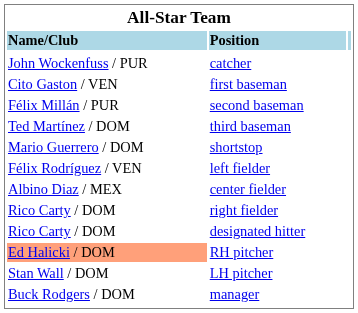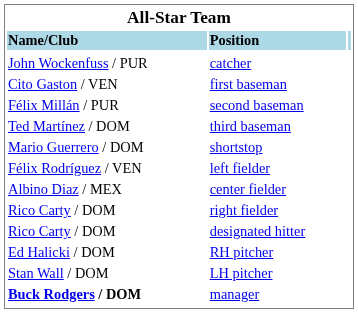(61, 252) lightsalmon background -> (61, 252) no background
(71, 294) normal -> (75, 294) bold
